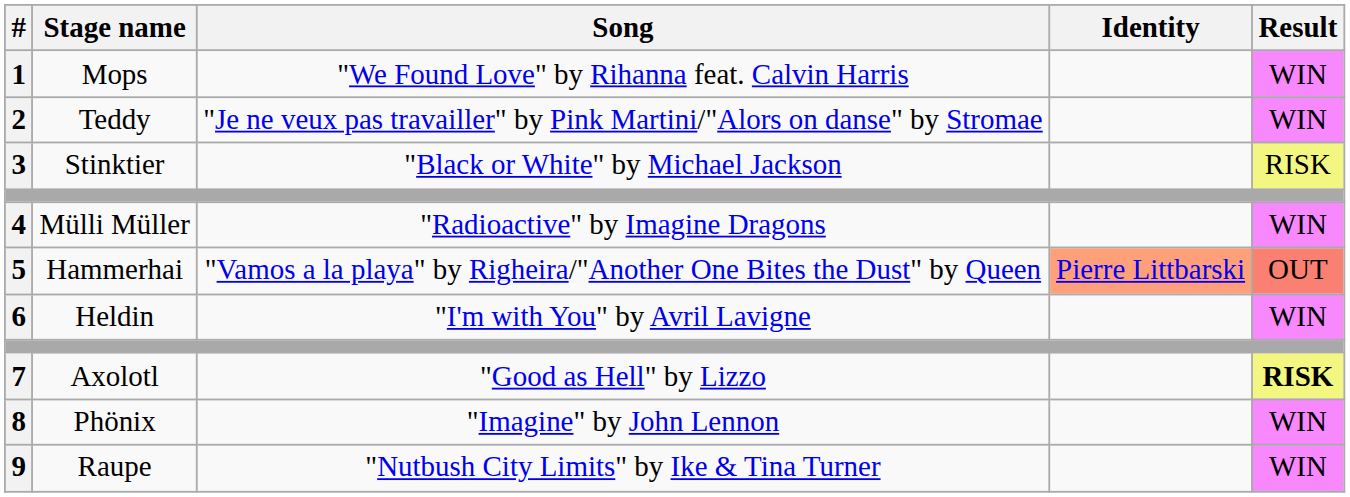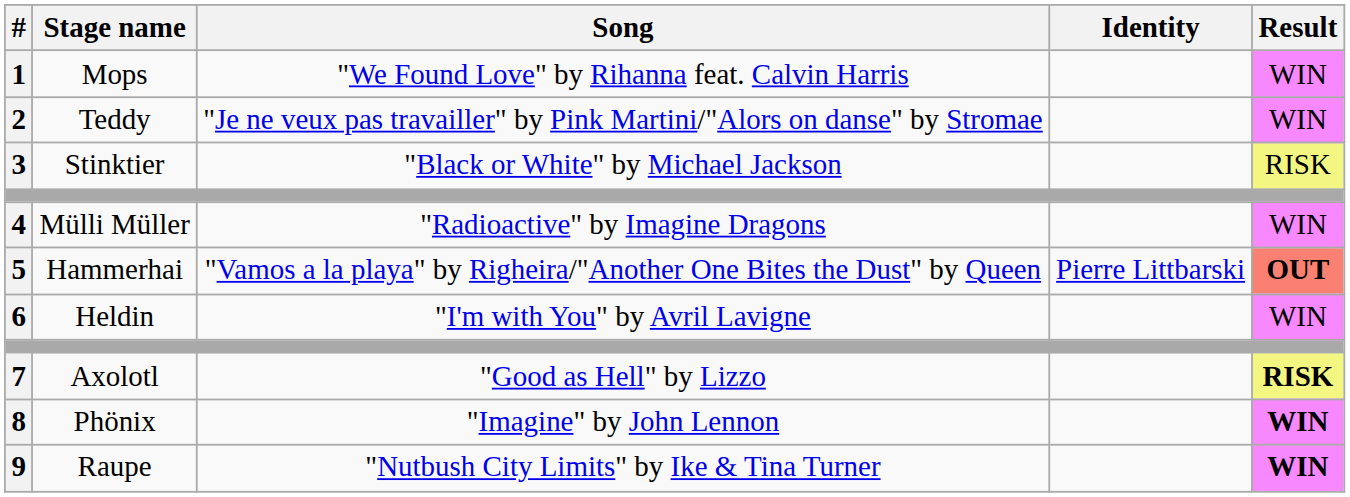(1151, 270) lightsalmon background -> (1151, 270) no background
(1298, 270) normal -> (1298, 270) bold
(1298, 421) normal -> (1298, 421) bold
(1298, 467) normal -> (1298, 467) bold
